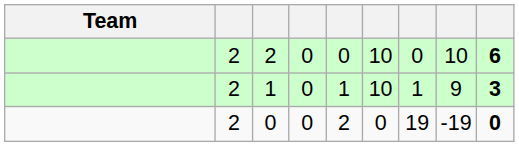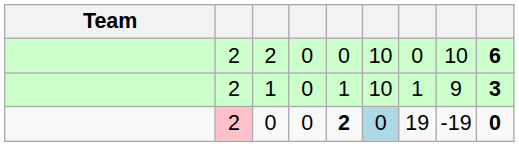(234, 123) no background -> (234, 123) pink background
(344, 123) normal -> (344, 123) bold
(381, 123) no background -> (381, 123) lightblue background
